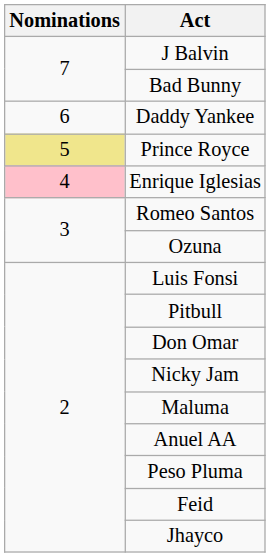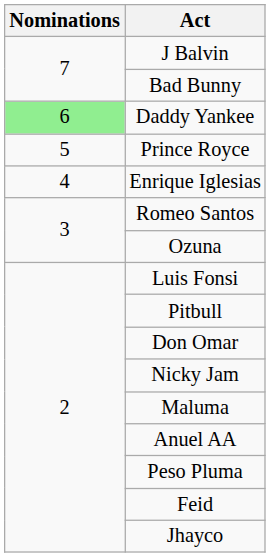(65, 117) no background -> (65, 117) lightgreen background
(65, 149) khaki background -> (65, 149) no background
(65, 181) pink background -> (65, 181) no background
